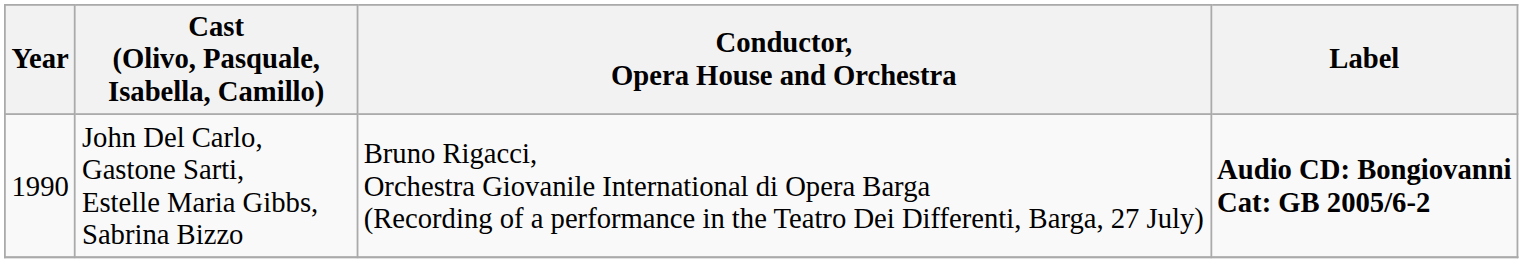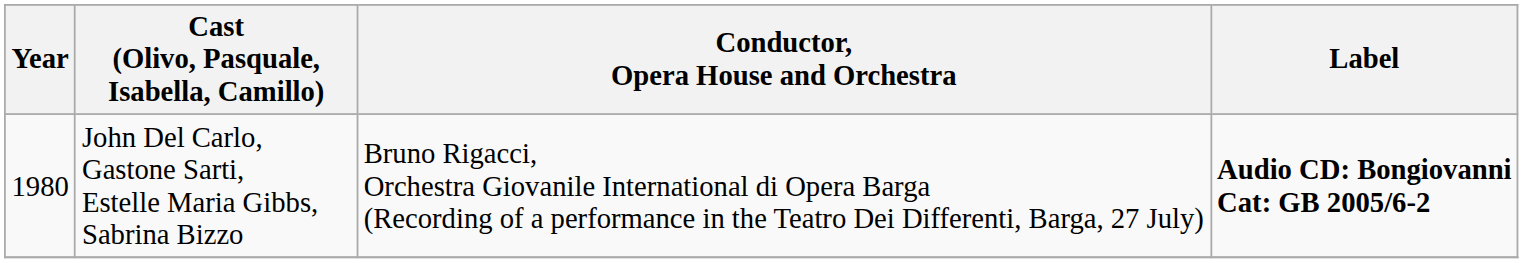(40, 185) 1990 -> (40, 185) 1980
